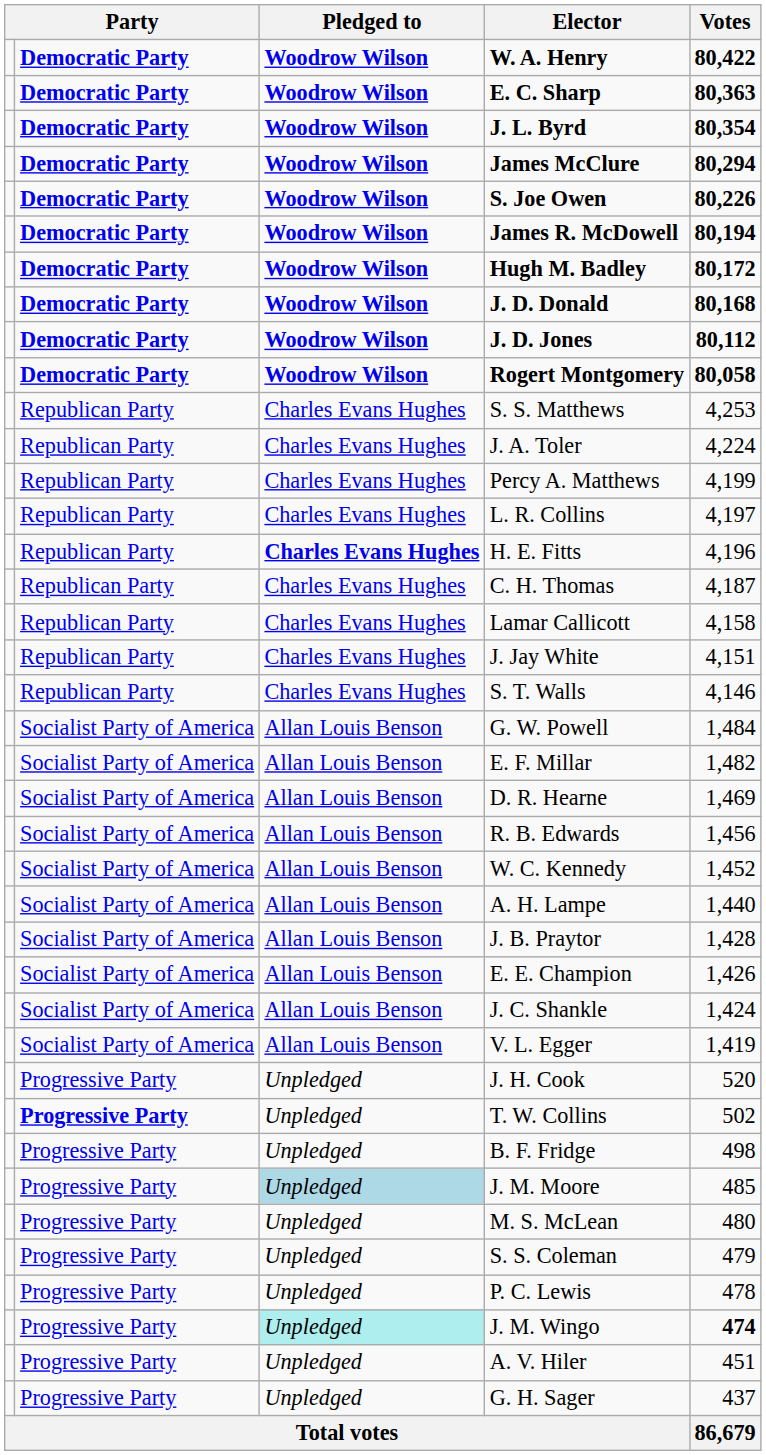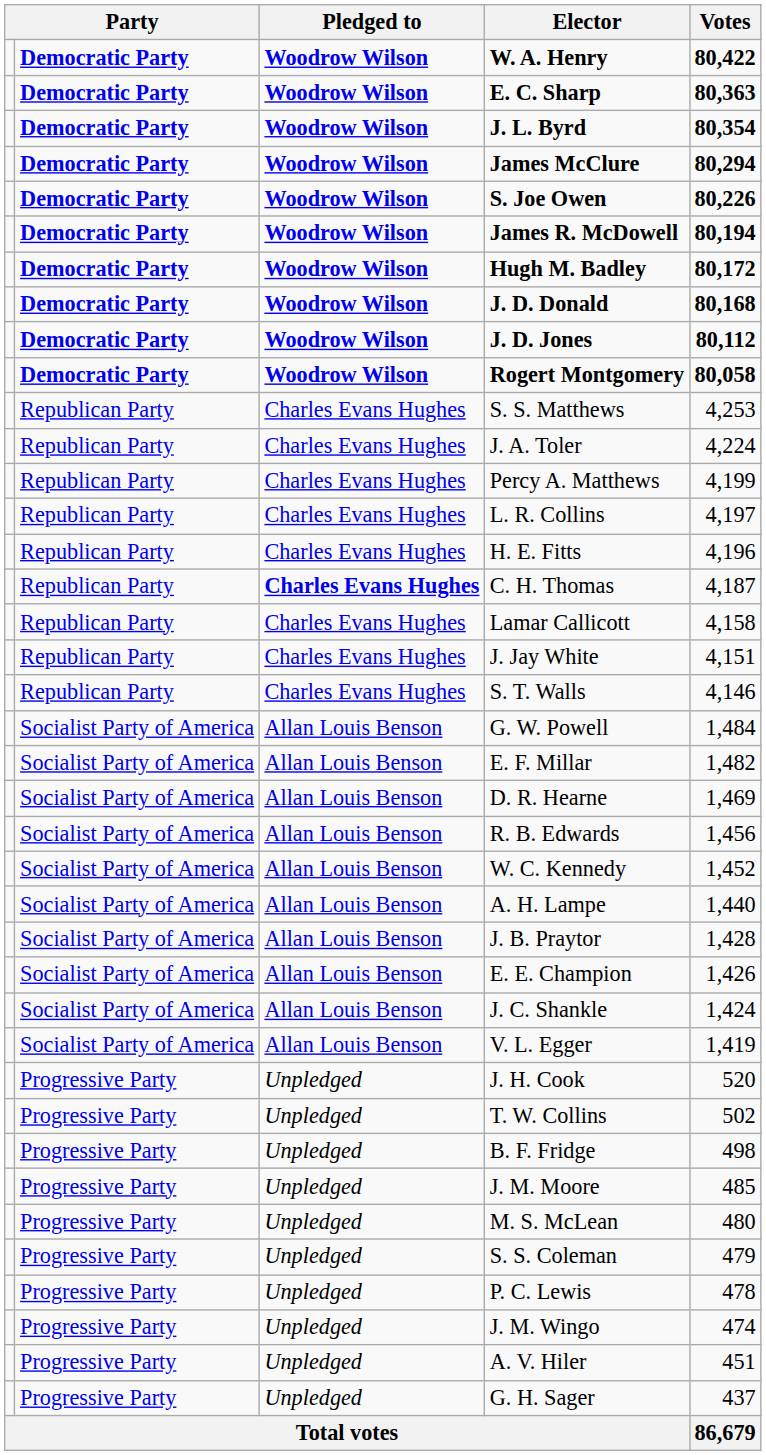(372, 551) bold -> (365, 551) normal
(365, 586) normal -> (372, 586) bold
(104, 1115) bold -> (98, 1115) normal
(313, 1186) lightblue background -> (313, 1186) no background
(313, 1327) paleturquoise background -> (313, 1327) no background
(739, 1327) bold -> (739, 1327) normal
